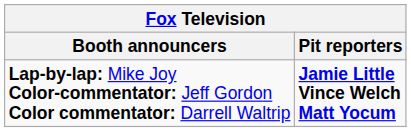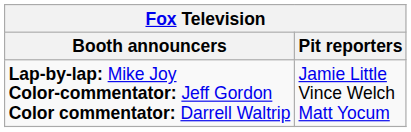(350, 93) bold -> (347, 93) normal
